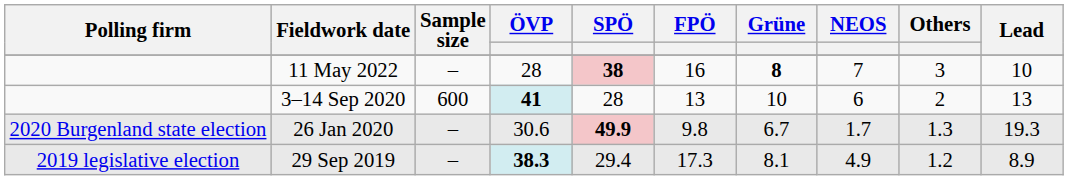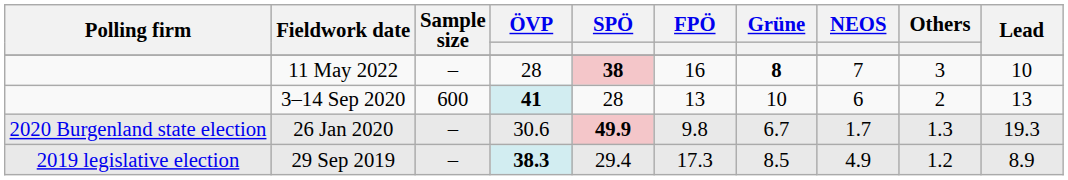(777, 160) 8.1 -> (777, 160) 8.5
